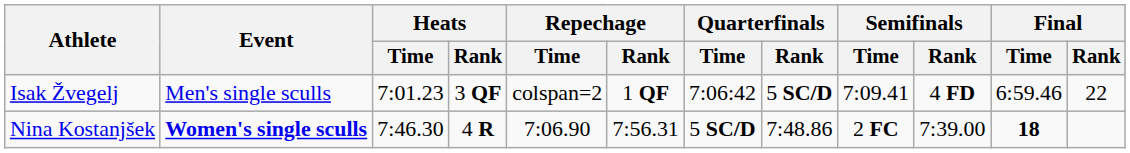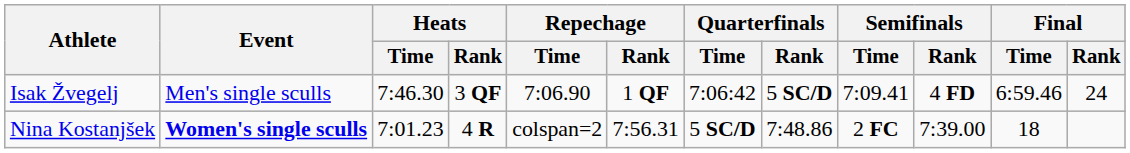(410, 93) 7:01.23 -> (410, 93) 7:46.30
(557, 93) colspan=2 -> (557, 93) 7:06.90
(1096, 93) 22 -> (1096, 93) 24
(410, 129) 7:46.30 -> (410, 129) 7:01.23
(557, 129) 7:06.90 -> (557, 129) colspan=2
(1029, 129) bold -> (1029, 129) normal
